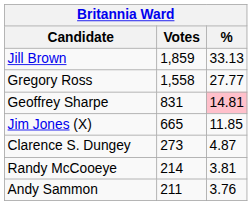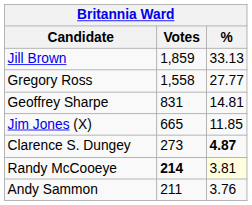(227, 102) pink background -> (227, 102) no background
(223, 146) normal -> (223, 146) bold
(172, 168) normal -> (172, 168) bold
(223, 168) no background -> (223, 168) lightyellow background
